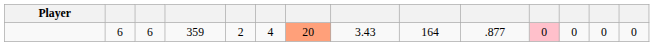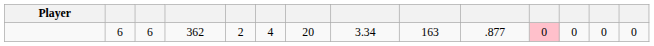(195, 32) 359 -> (195, 32) 362
(308, 32) lightsalmon background -> (308, 32) no background
(365, 32) 3.43 -> (365, 32) 3.34
(430, 32) 164 -> (430, 32) 163
